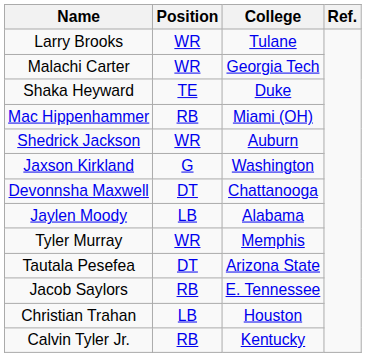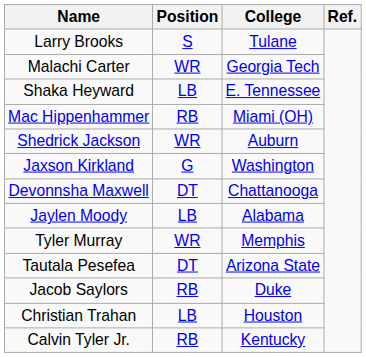(187, 41) WR -> (187, 41) S
(187, 91) TE -> (187, 91) LB
(273, 91) Duke -> (273, 91) E. Tennessee
(273, 290) E. Tennessee -> (273, 290) Duke
